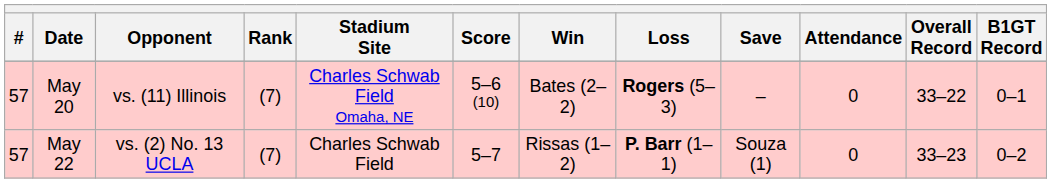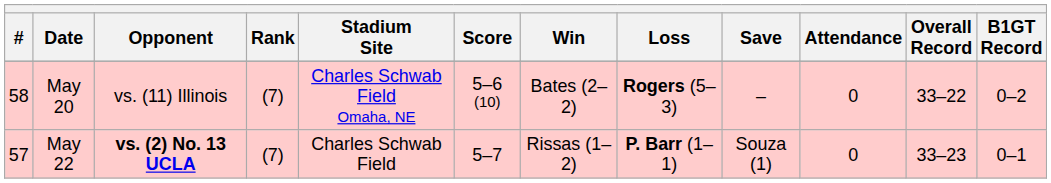(19, 96) 57 -> (19, 96) 58
(1011, 96) 0–1 -> (1011, 96) 0–2
(170, 154) normal -> (171, 154) bold
(1011, 154) 0–2 -> (1011, 154) 0–1
